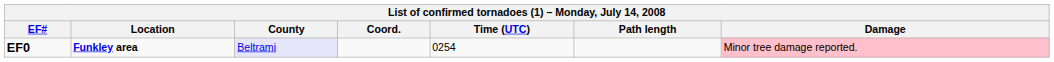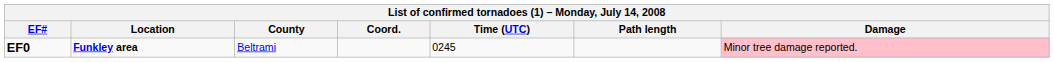(257, 47) lavender background -> (257, 47) no background
(444, 47) 0254 -> (444, 47) 0245
